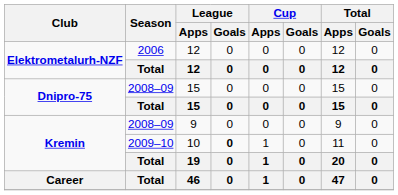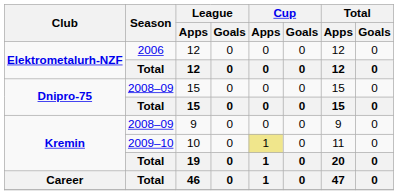(230, 143) bold -> (230, 143) normal
(266, 143) no background -> (266, 143) khaki background
